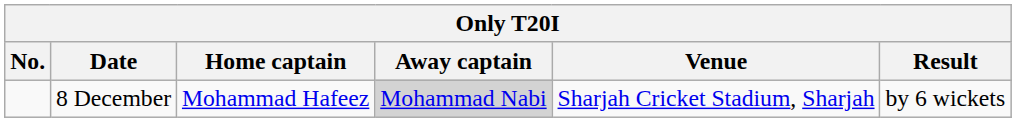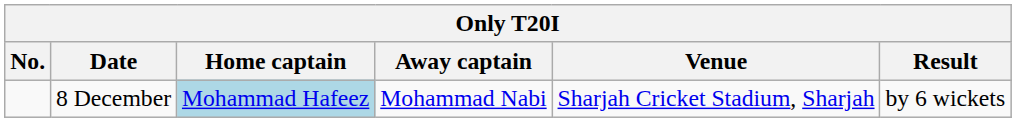(276, 98) no background -> (276, 98) lightblue background
(463, 98) lightgrey background -> (463, 98) no background
